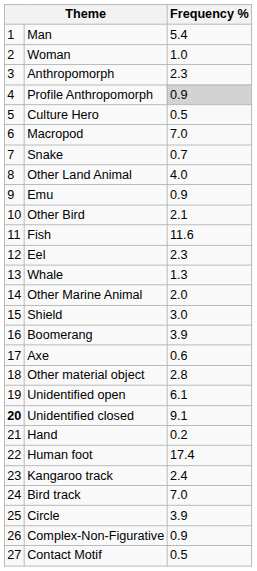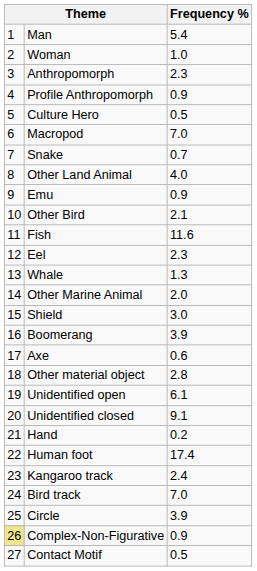(179, 94) lightgrey background -> (179, 94) no background
(14, 415) bold -> (14, 415) normal
(14, 535) no background -> (14, 535) khaki background
